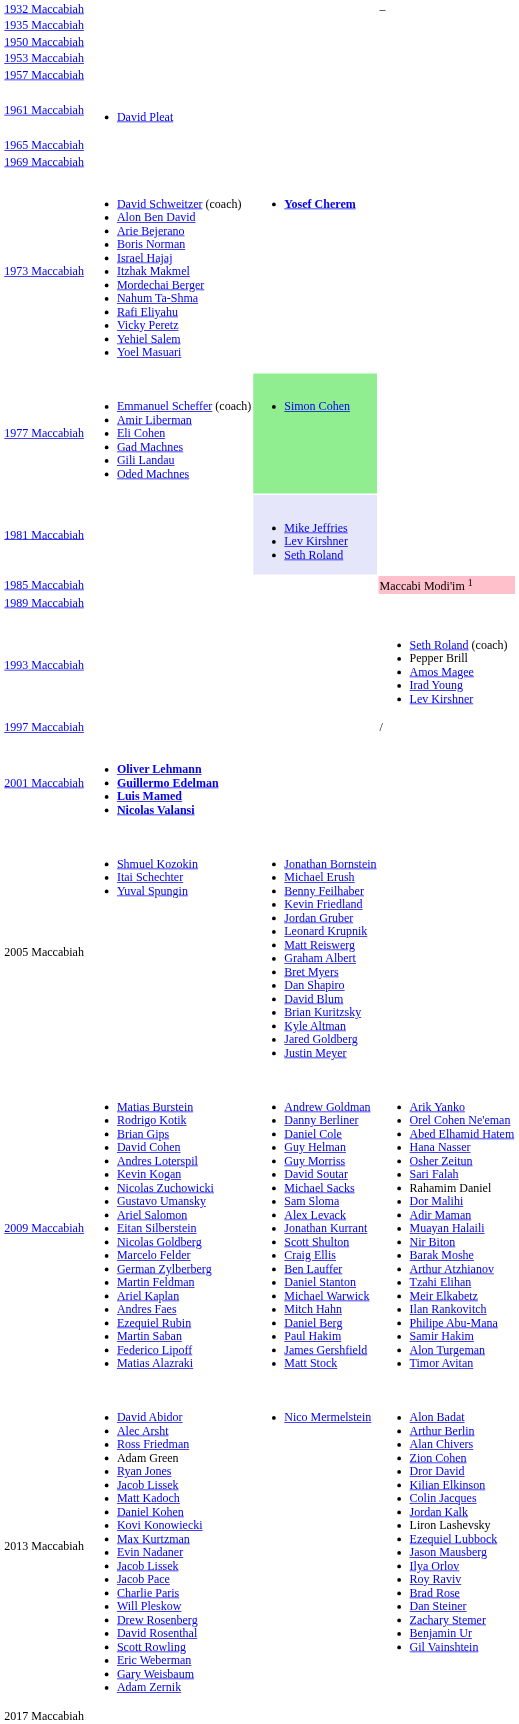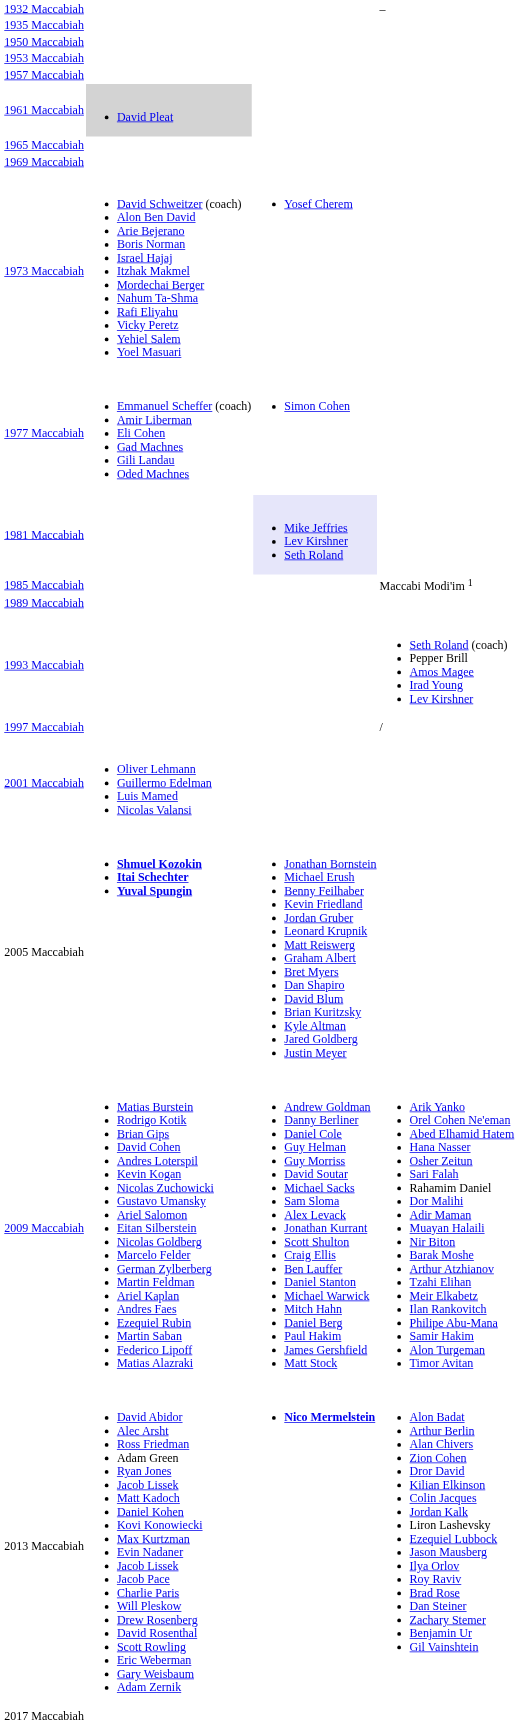(169, 117) no background -> (169, 117) lightgrey background
(315, 204) bold -> (315, 204) normal
(315, 406) lightgreen background -> (315, 406) no background
(426, 585) pink background -> (426, 585) no background
(169, 790) bold -> (169, 790) normal
(169, 878) normal -> (169, 878) bold
(315, 1418) normal -> (315, 1418) bold
